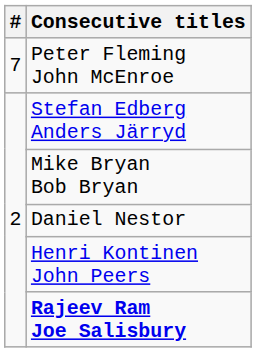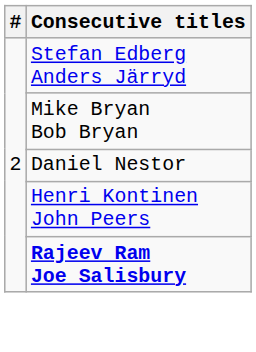- row: (109, 66)
